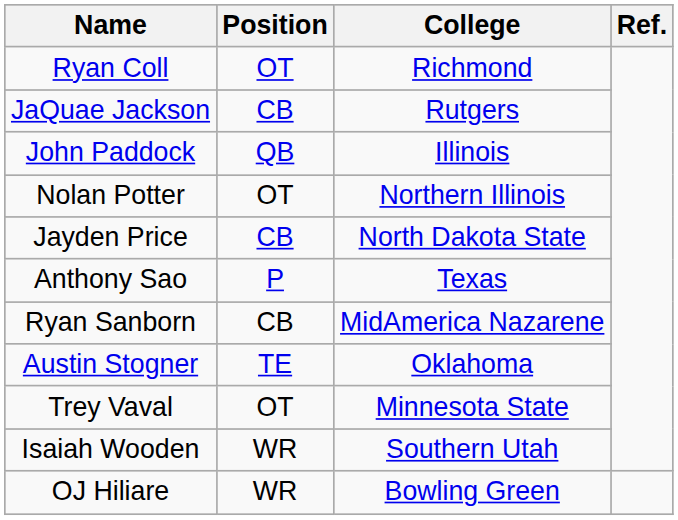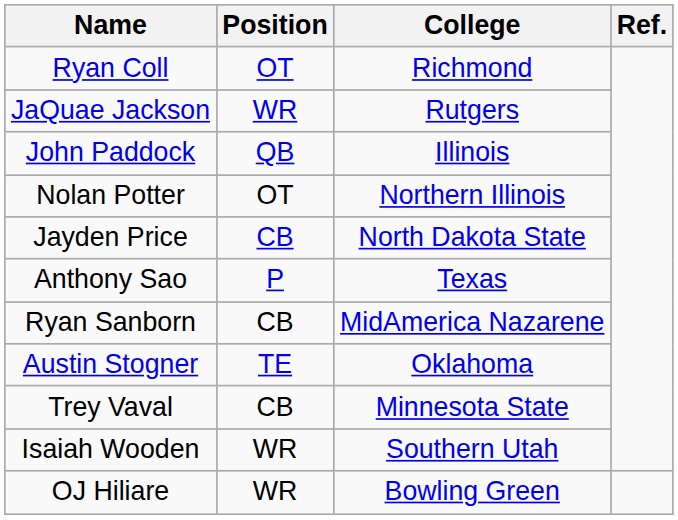(275, 110) CB -> (275, 110) WR
(275, 407) OT -> (275, 407) CB
